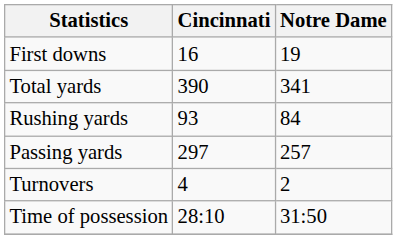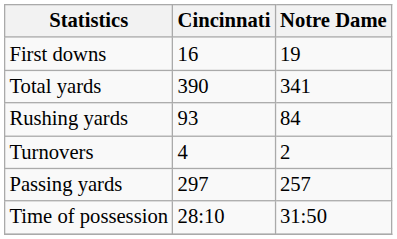rows swapped: (66, 151) <-> (51, 184)
